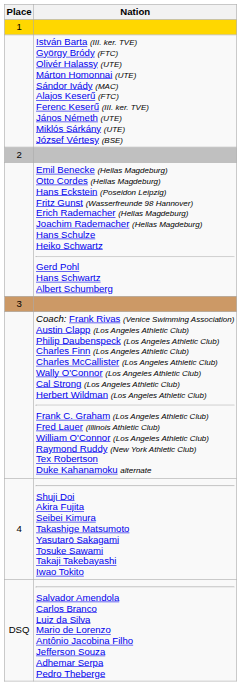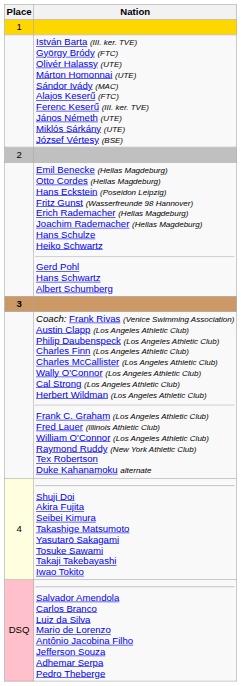(19, 304) normal -> (19, 304) bold
(19, 529) no background -> (19, 529) lightyellow background
(19, 630) no background -> (19, 630) pink background
